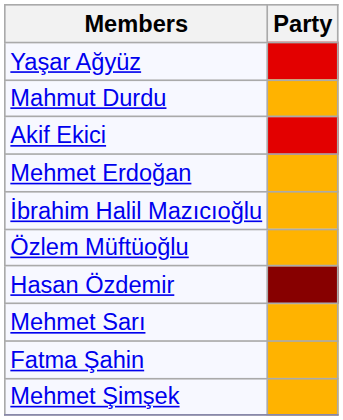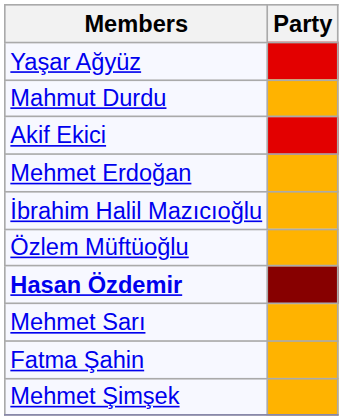(92, 285) normal -> (96, 285) bold
